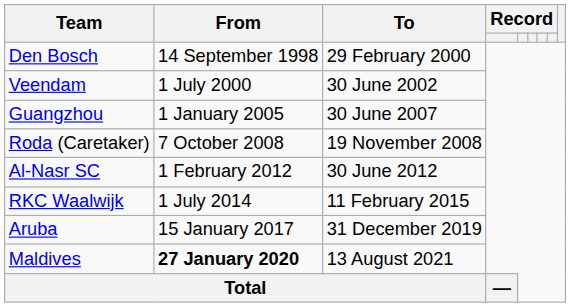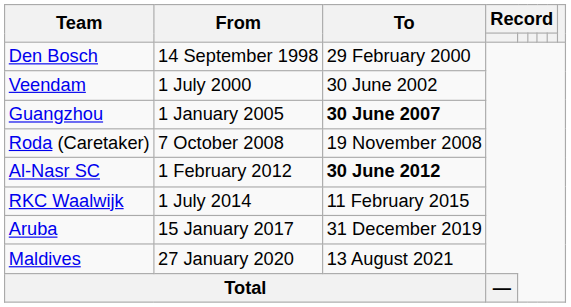(382, 114) normal -> (384, 114) bold
(382, 172) normal -> (384, 172) bold
(229, 258) bold -> (226, 258) normal
